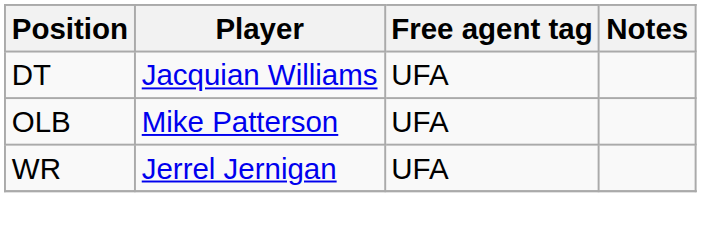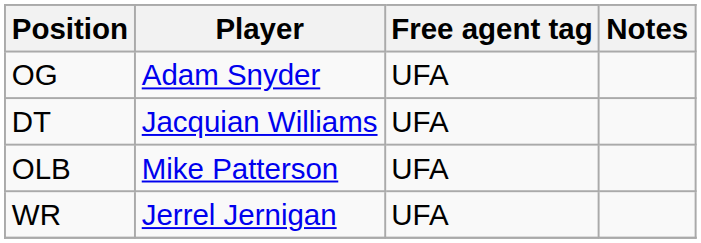+ row: (35, 75)
